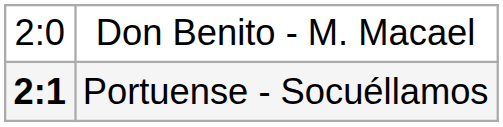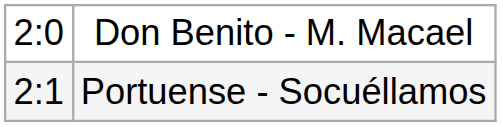(40, 90) bold -> (39, 90) normal
